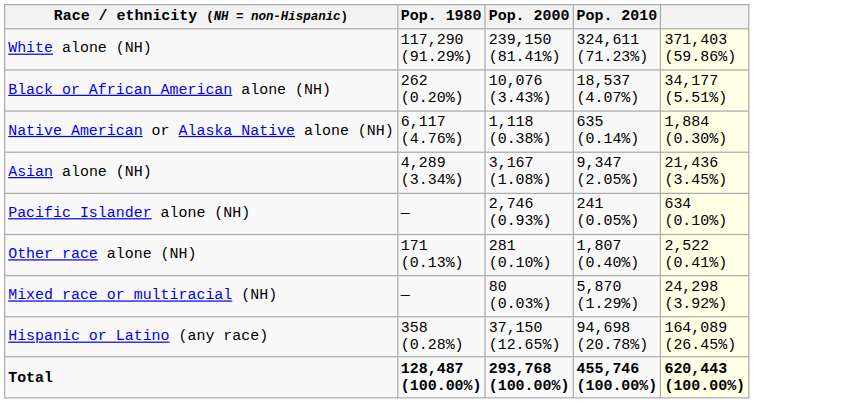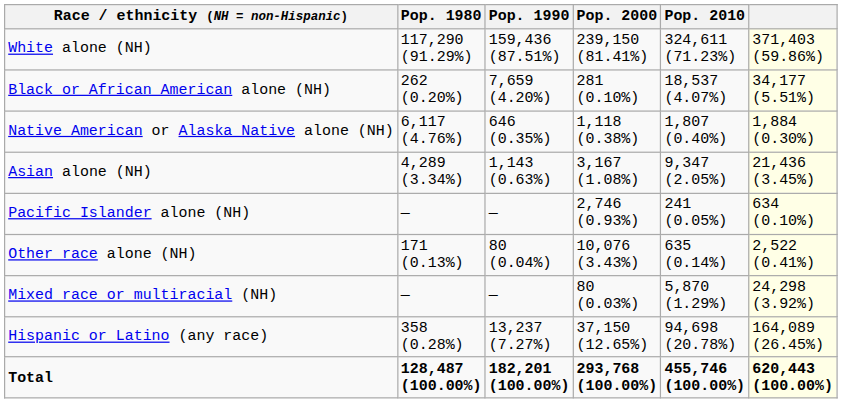+ column: (529, 17)
(520, 91) 10,076 (3.43%) -> (608, 91) 281 (0.10%)
(608, 132) 635 (0.14%) -> (696, 132) 1,807 (0.40%)
(520, 255) 281 (0.10%) -> (608, 255) 10,076 (3.43%)
(608, 255) 1,807 (0.40%) -> (696, 255) 635 (0.14%)
